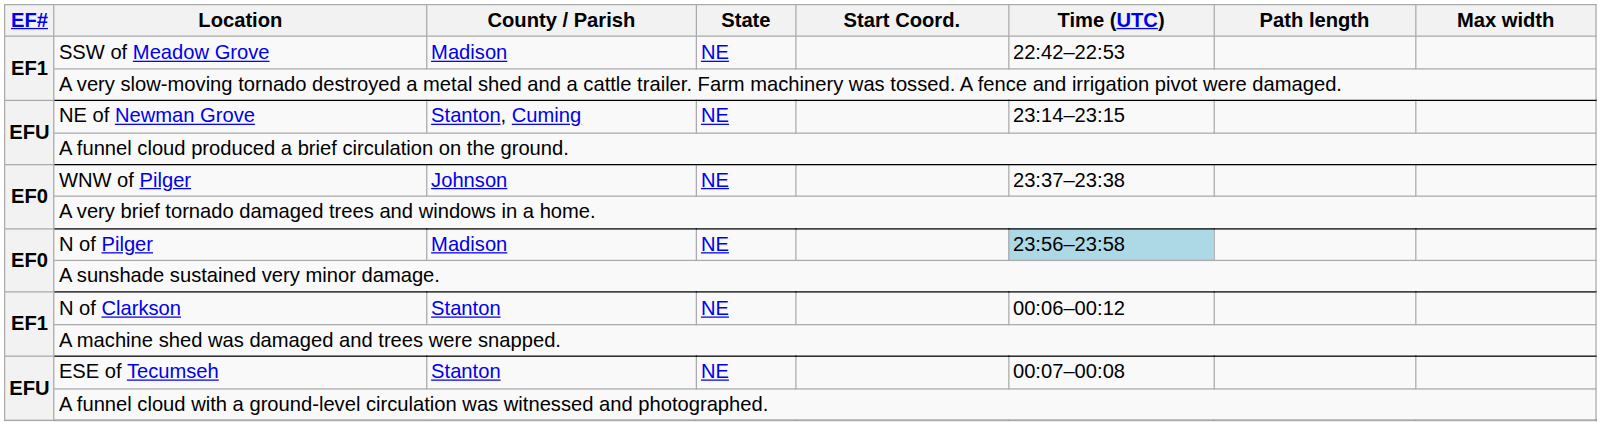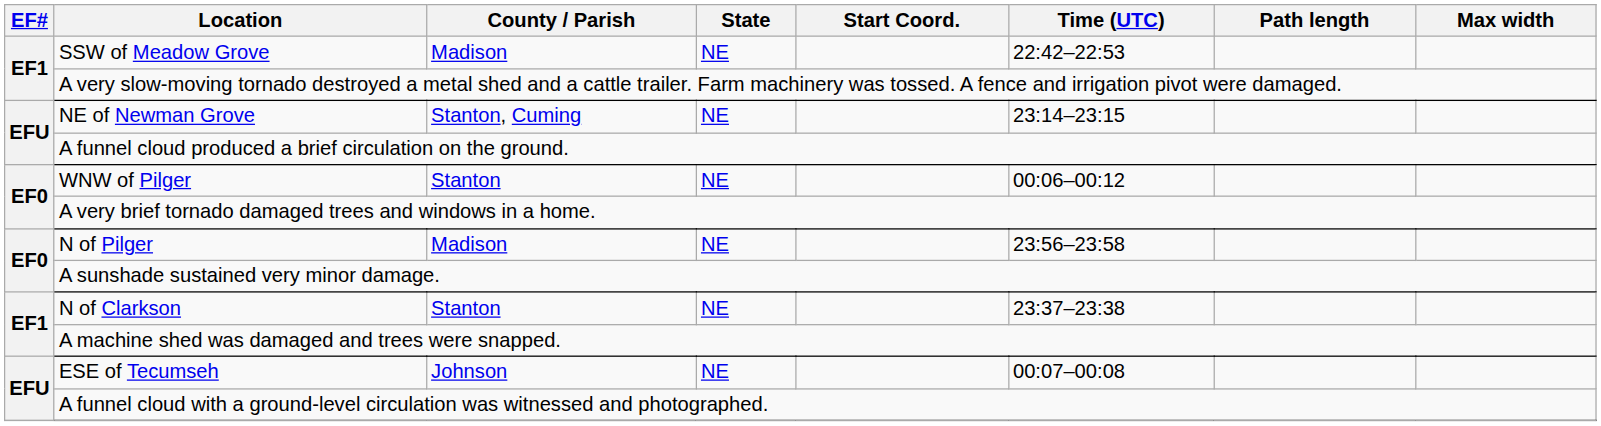(469, 180) Johnson -> (466, 180) Stanton
(1069, 180) 23:37–23:38 -> (1069, 180) 00:06–00:12
(1069, 244) lightblue background -> (1069, 244) no background
(1069, 308) 00:06–00:12 -> (1069, 308) 23:37–23:38
(466, 372) Stanton -> (469, 372) Johnson
